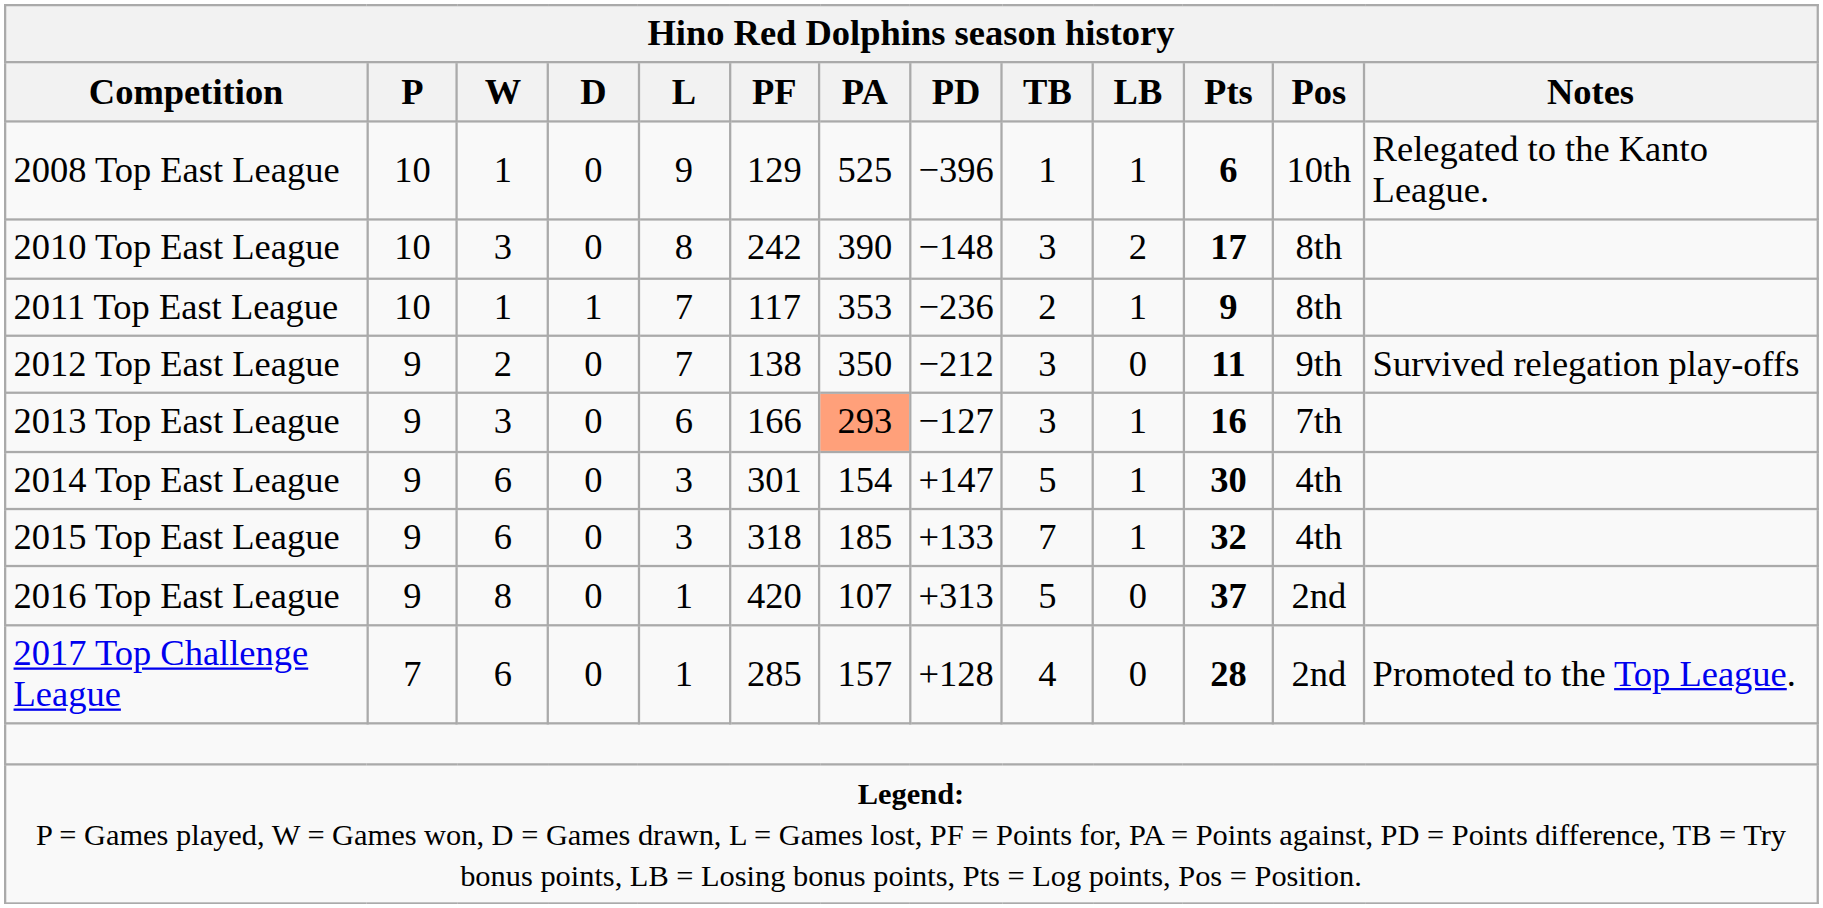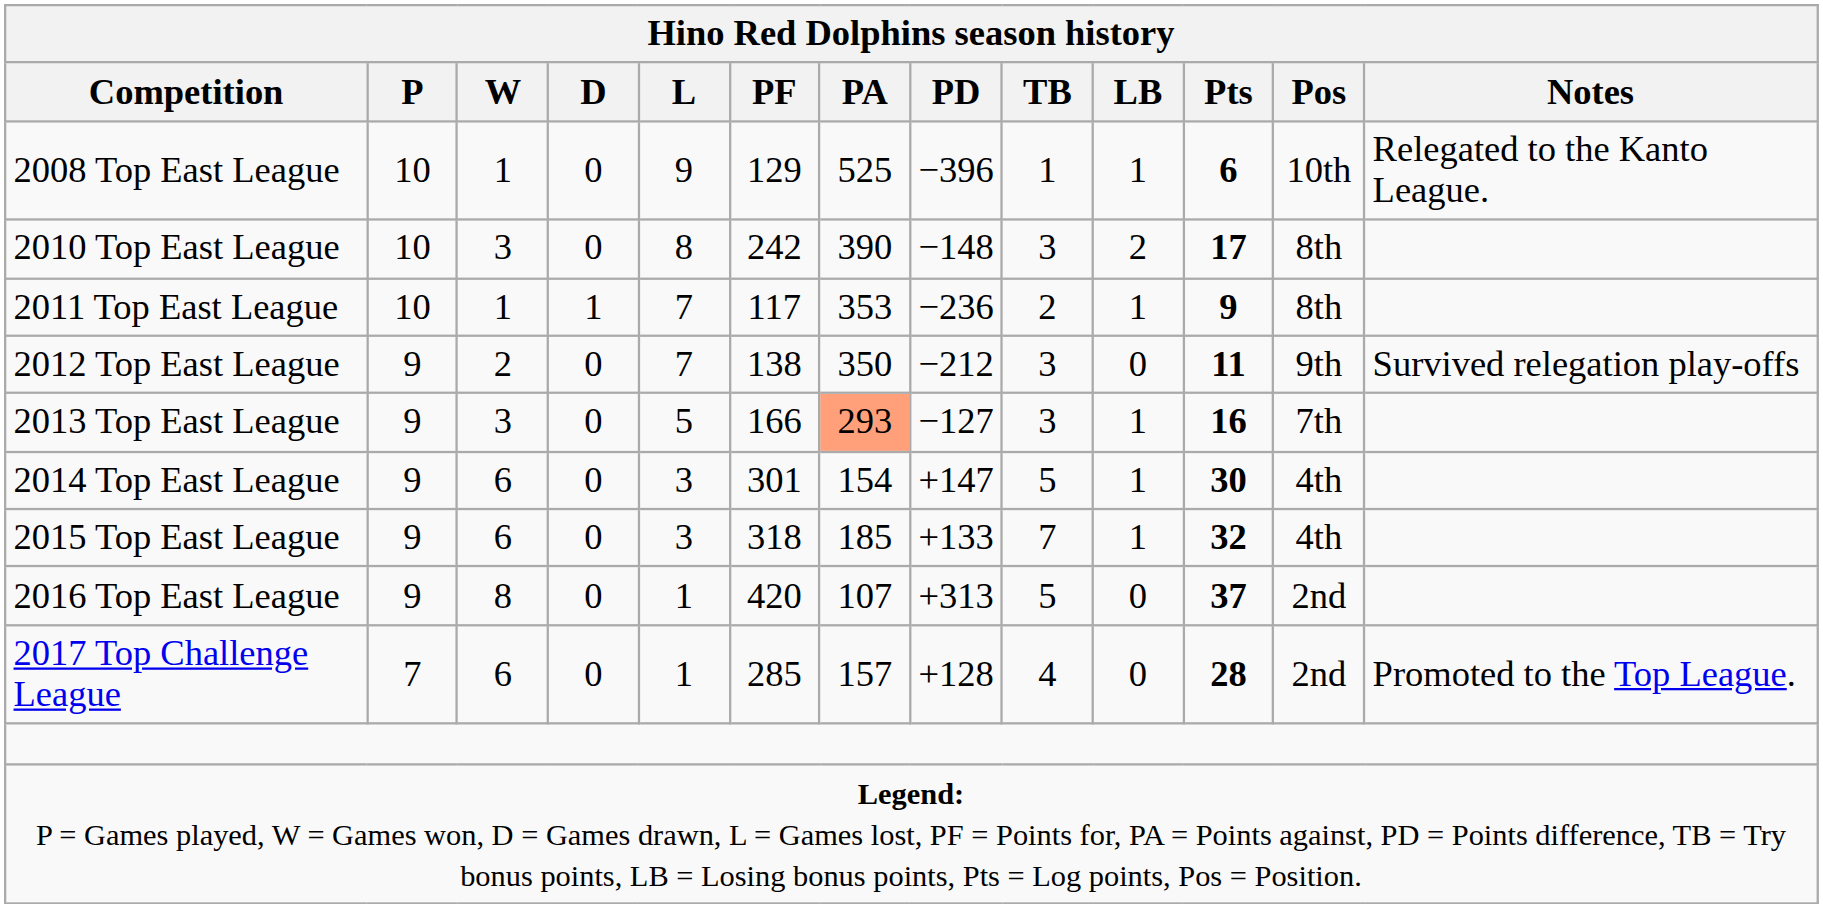(684, 421) 6 -> (684, 421) 5
